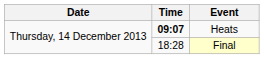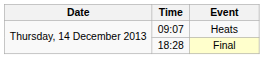(171, 29) bold -> (171, 29) normal
